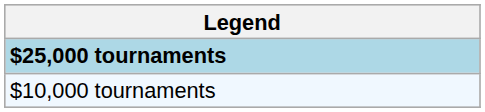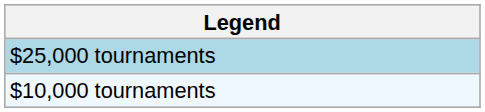(118, 56) bold -> (113, 56) normal
